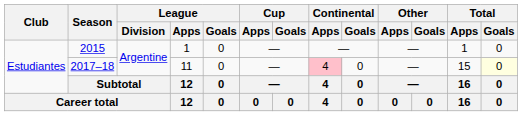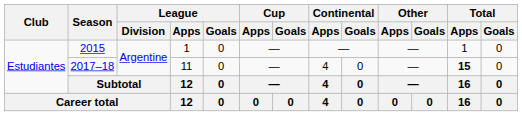(325, 66) pink background -> (325, 66) no background
(464, 66) normal -> (464, 66) bold
(499, 66) lightyellow background -> (499, 66) no background
